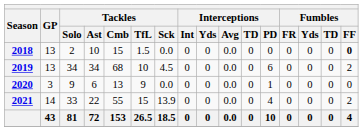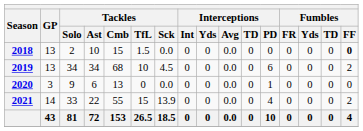(143, 84) 9 -> (143, 84) 0
